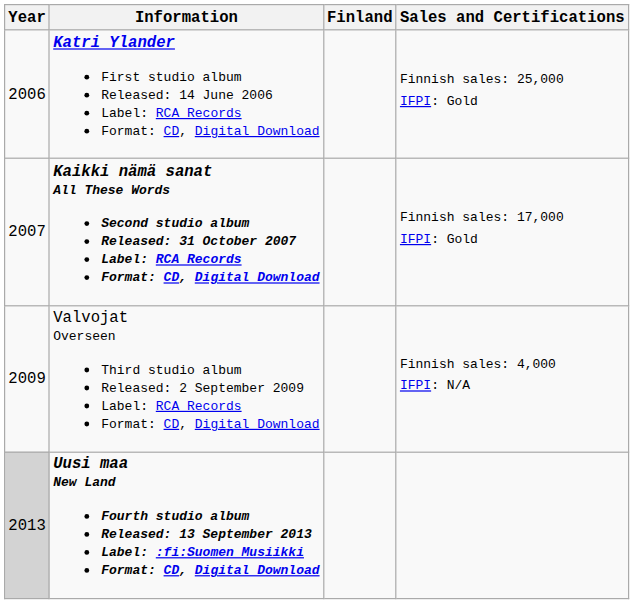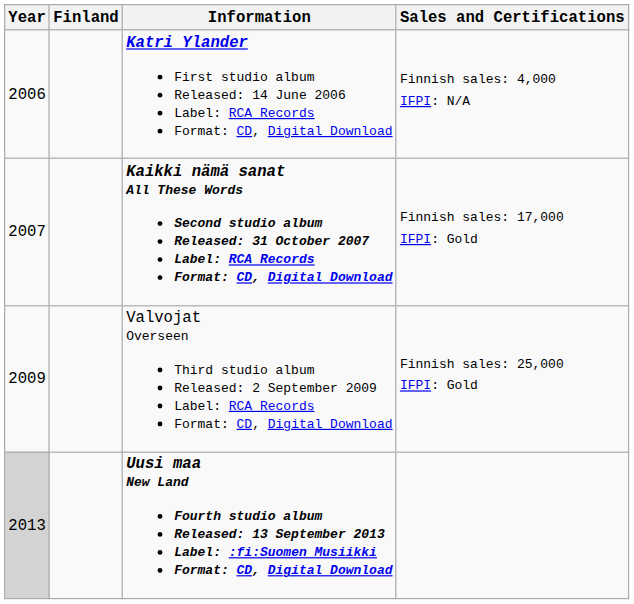columns swapped: (186, 17) <-> (360, 17)
(482, 91) Finnish sales: 25,000 IFPI: Gold -> (478, 91) Finnish sales: 4,000 IFPI: N/A
(478, 375) Finnish sales: 4,000 IFPI: N/A -> (482, 375) Finnish sales: 25,000 IFPI: Gold
